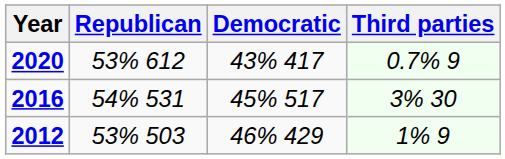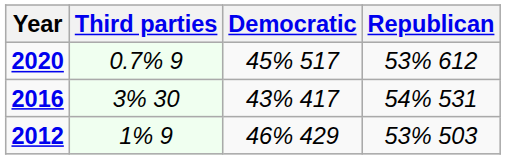columns swapped: (138, 24) <-> (423, 24)
(277, 61) 43% 417 -> (292, 61) 45% 517
(277, 99) 45% 517 -> (292, 99) 43% 417
